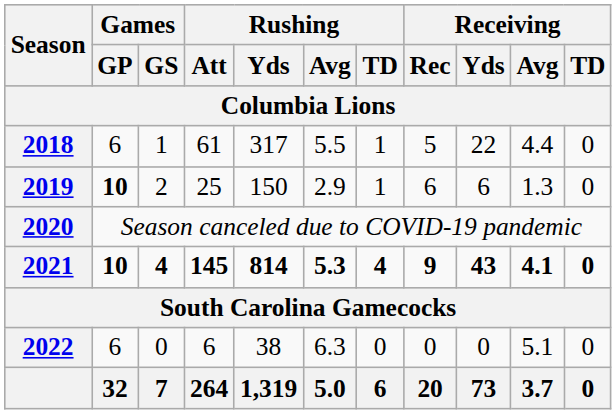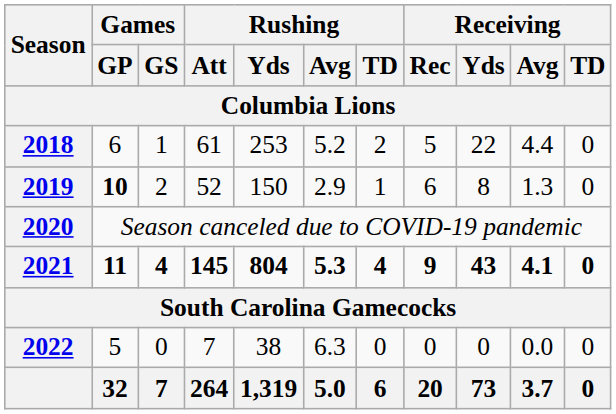(269, 145) 317 -> (269, 145) 253
(330, 145) 5.5 -> (330, 145) 5.2
(380, 145) 1 -> (380, 145) 2
(209, 186) 25 -> (209, 186) 52
(484, 186) 6 -> (484, 186) 8
(115, 266) 10 -> (115, 266) 11
(269, 266) 814 -> (269, 266) 804
(115, 347) 6 -> (115, 347) 5
(209, 347) 6 -> (209, 347) 7
(537, 347) 5.1 -> (537, 347) 0.0
